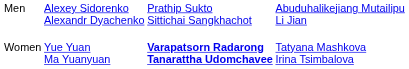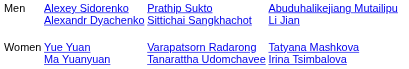(210, 54) bold -> (206, 54) normal
